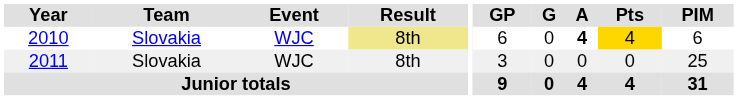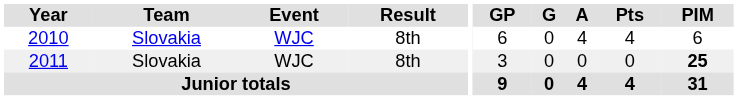(408, 38) khaki background -> (408, 38) no background
(582, 38) bold -> (582, 38) normal
(630, 38) gold background -> (630, 38) no background
(698, 60) normal -> (698, 60) bold
